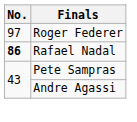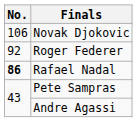+ row: (81, 33)
(14, 33) 97 -> (14, 51) 92
